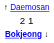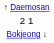(27, 34) bold -> (27, 34) normal
